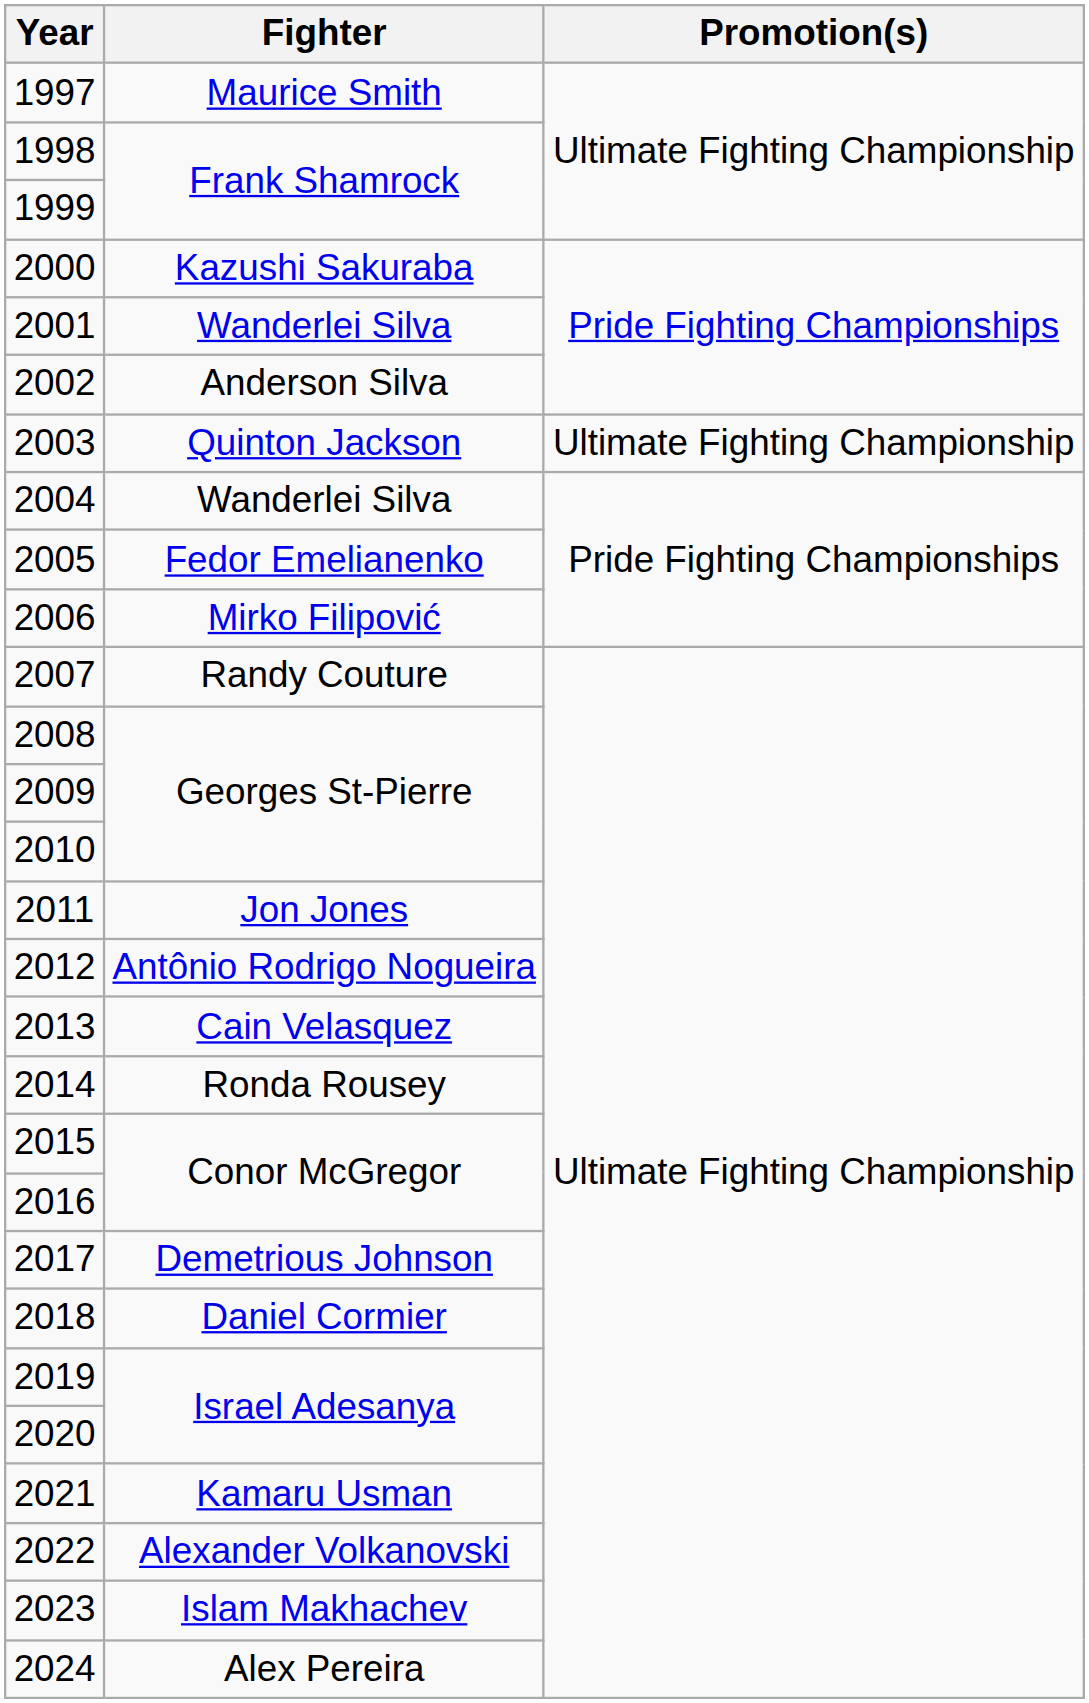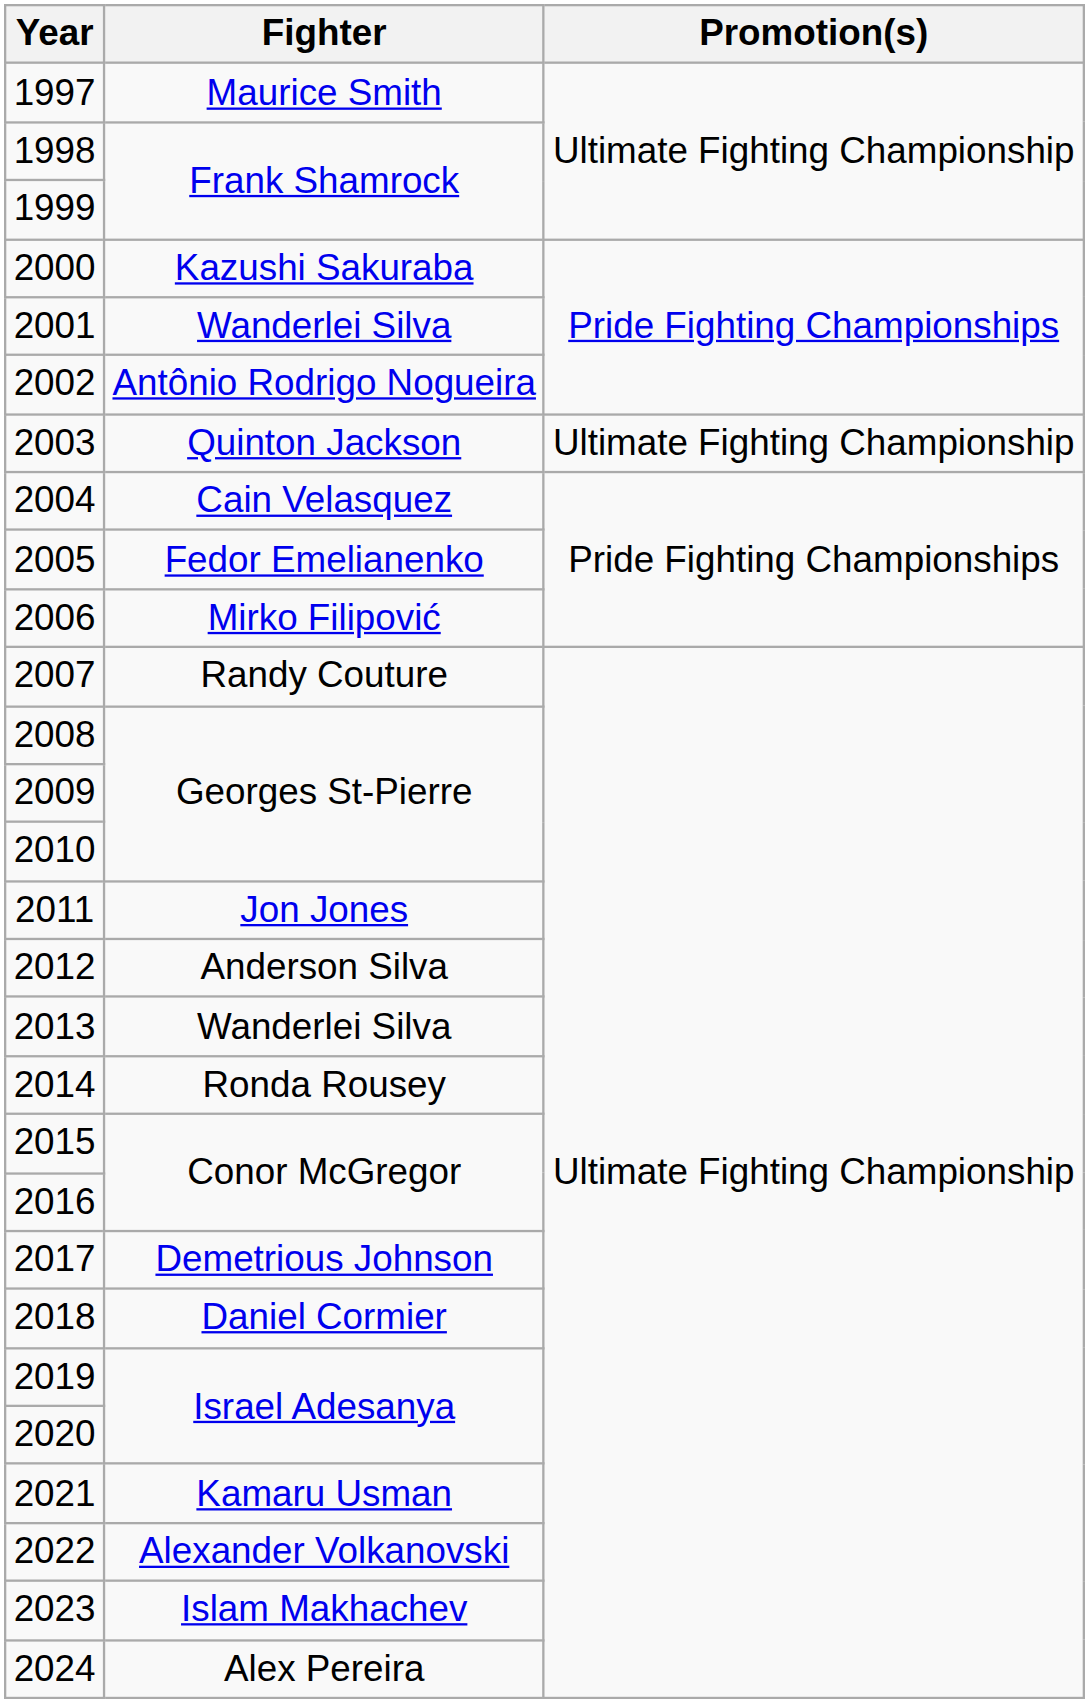(324, 383) Anderson Silva -> (324, 383) Antônio Rodrigo Nogueira
(324, 500) Wanderlei Silva -> (324, 500) Cain Velasquez
(324, 967) Antônio Rodrigo Nogueira -> (324, 967) Anderson Silva
(324, 1025) Cain Velasquez -> (324, 1025) Wanderlei Silva
